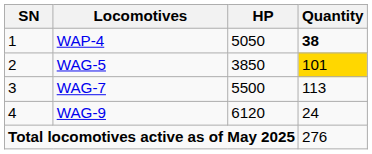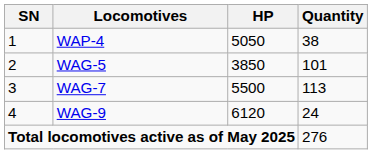(310, 40) bold -> (310, 40) normal
(315, 64) gold background -> (315, 64) no background
